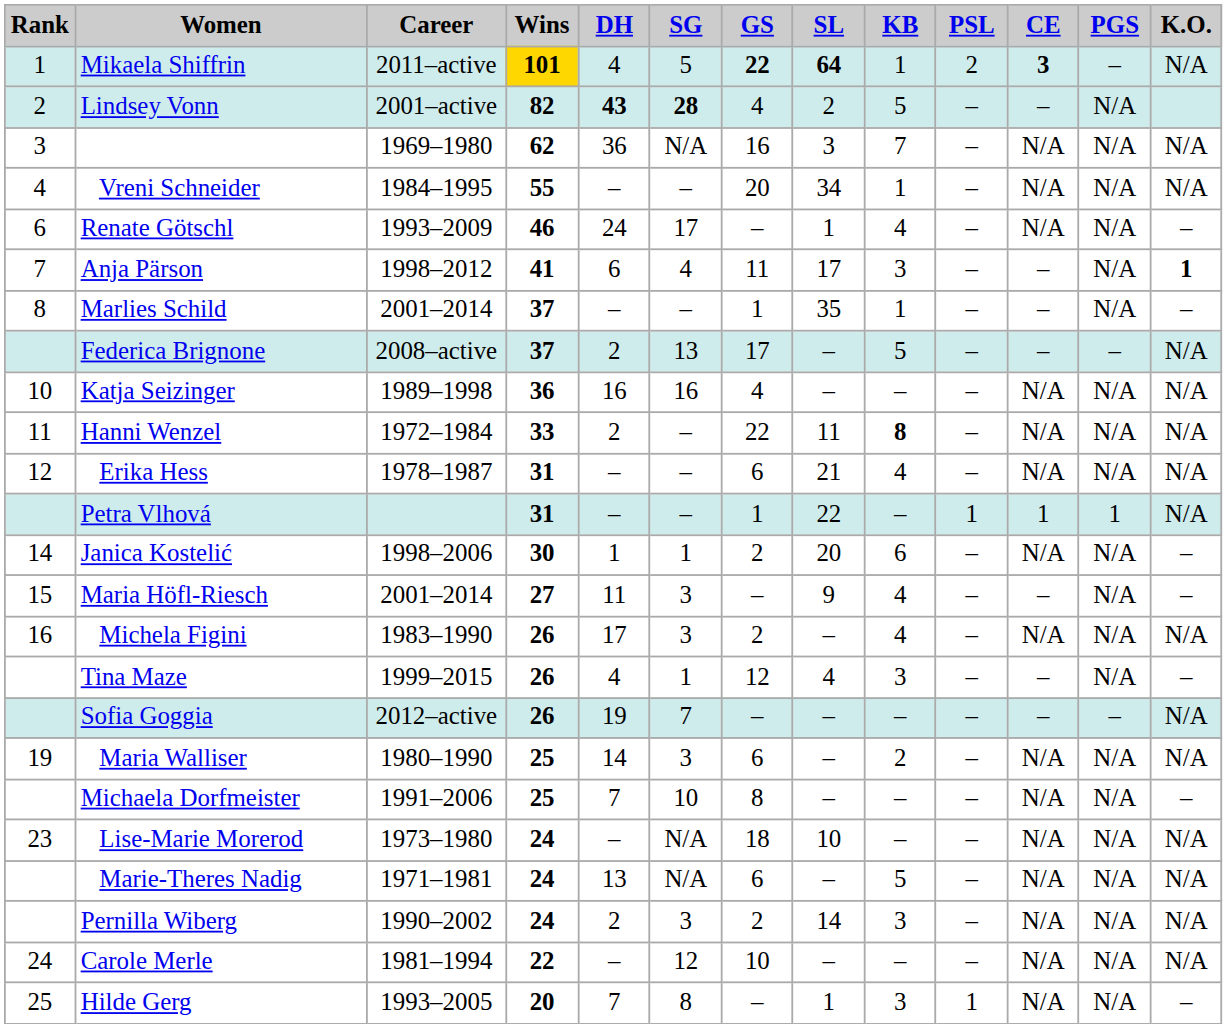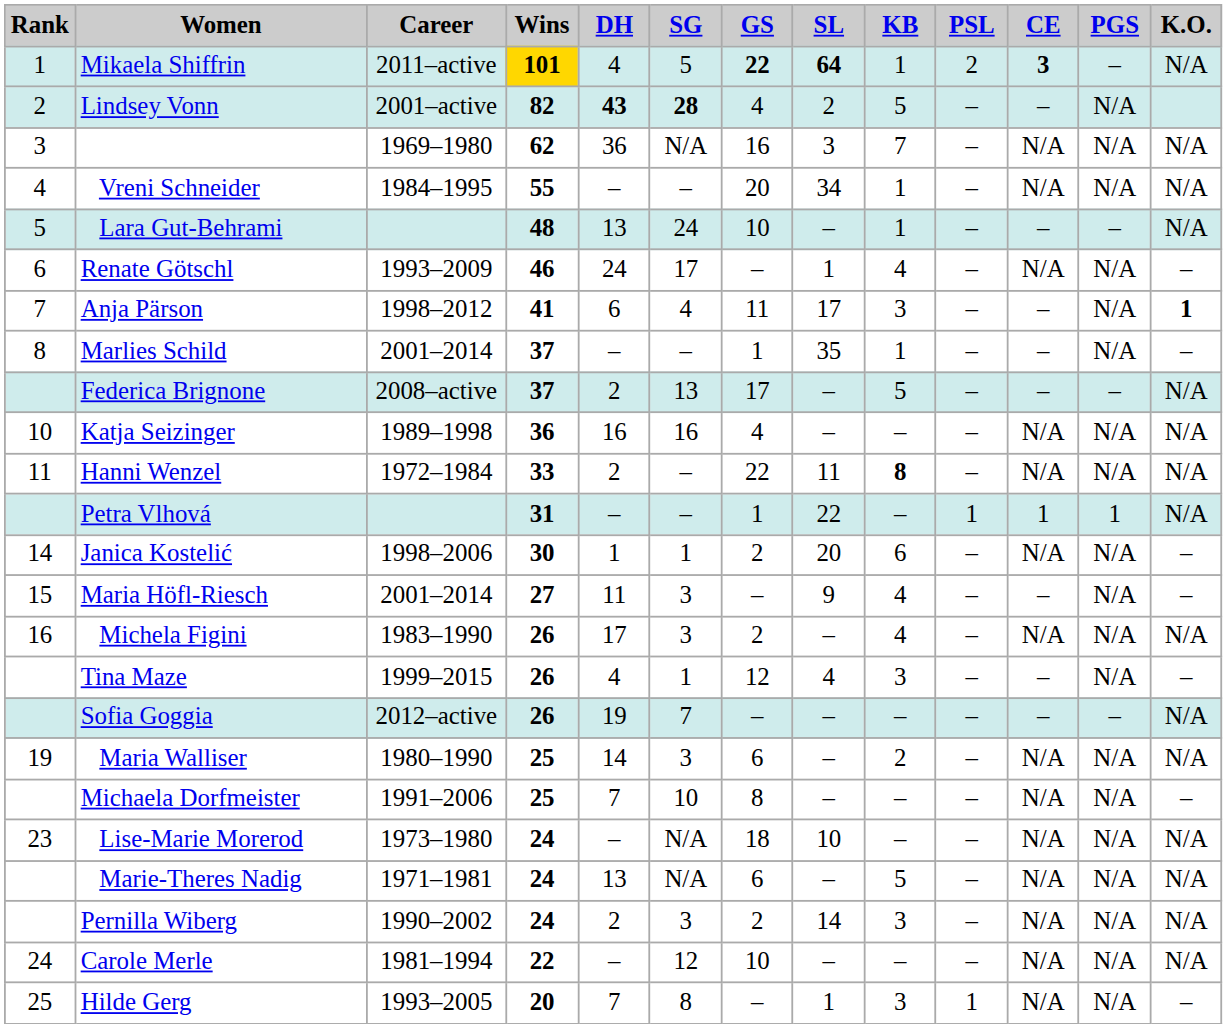+ row: (182, 228)
- row: (144, 472)
